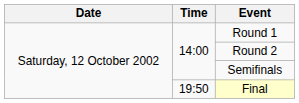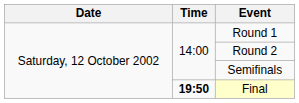(194, 88) normal -> (194, 88) bold
